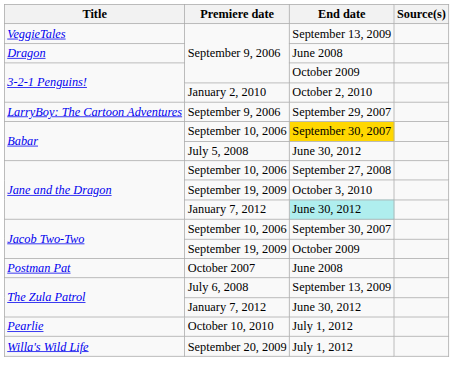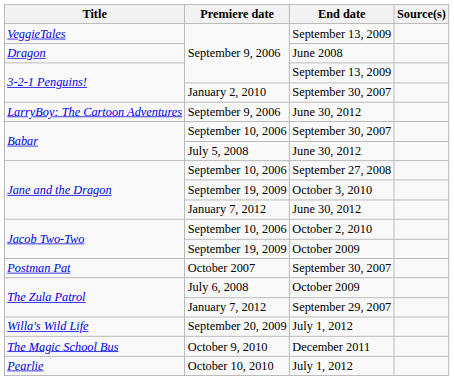(326, 72) October 2009 -> (342, 72) September 13, 2009
(332, 92) October 2, 2010 -> (342, 92) September 30, 2007
(342, 111) September 29, 2007 -> (327, 111) June 30, 2012
(342, 131) gold background -> (342, 131) no background
(327, 209) paleturquoise background -> (327, 209) no background
(342, 229) September 30, 2007 -> (332, 229) October 2, 2010
(317, 268) June 2008 -> (342, 268) September 30, 2007
(342, 287) September 13, 2009 -> (326, 287) October 2009
(327, 307) June 30, 2012 -> (342, 307) September 29, 2007
rows swapped: (48, 346) <-> (25, 326)
+ row: (63, 346)
